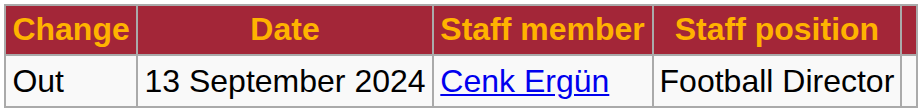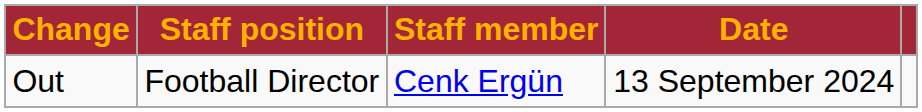columns swapped: (285, 29) <-> (777, 29)
